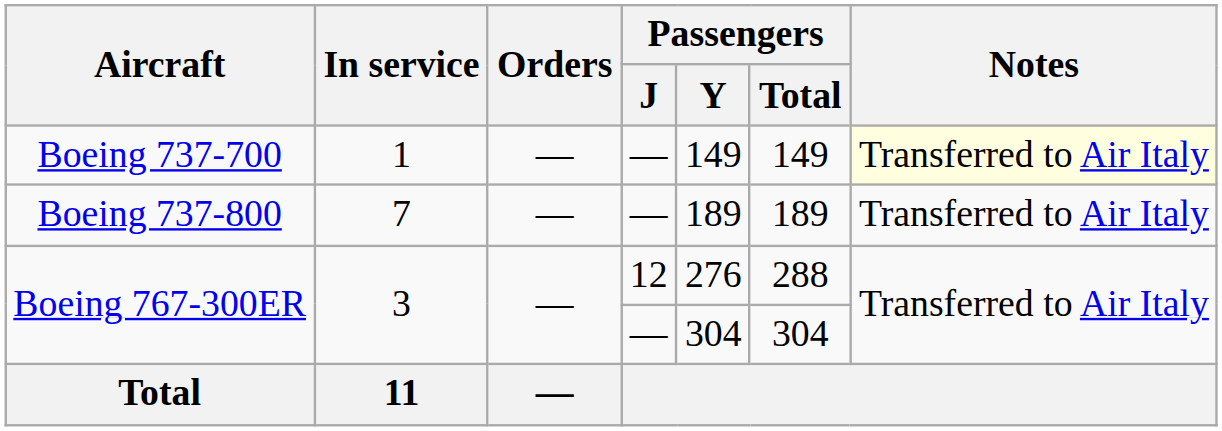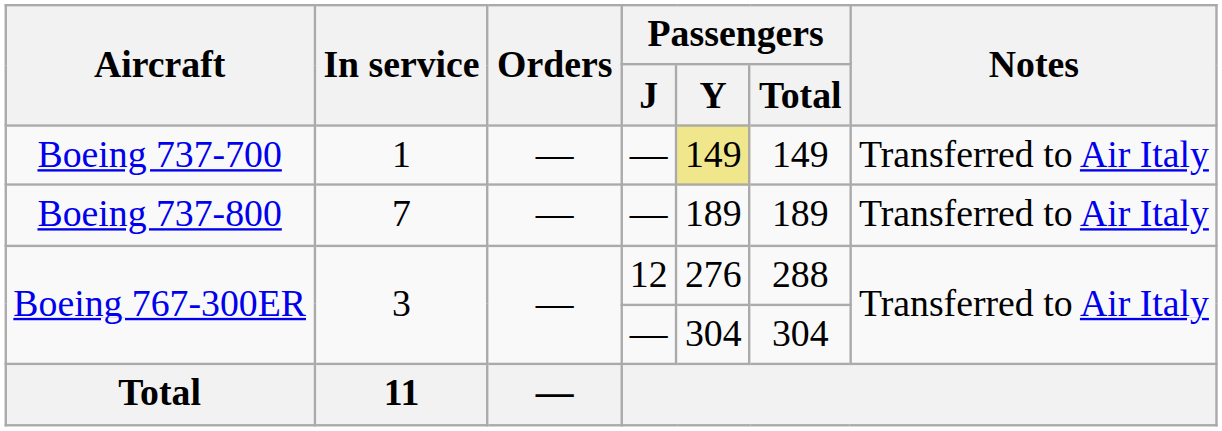(713, 154) no background -> (713, 154) khaki background
(1034, 154) lightyellow background -> (1034, 154) no background
